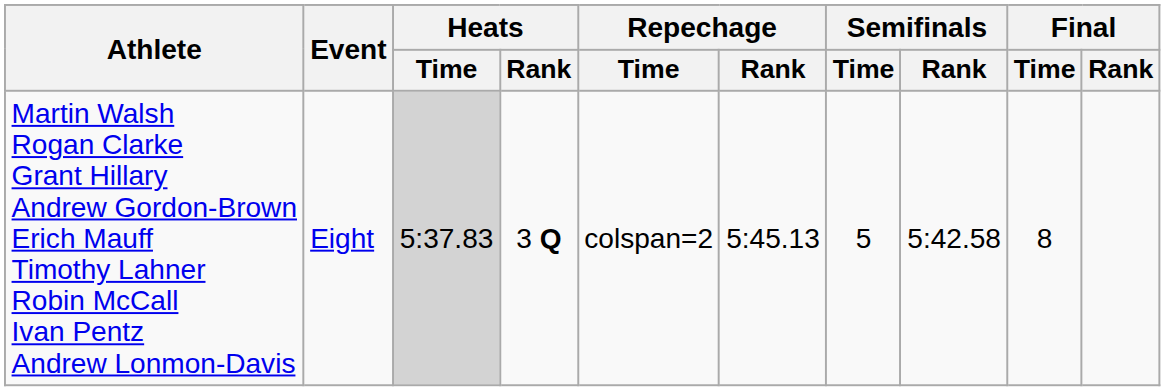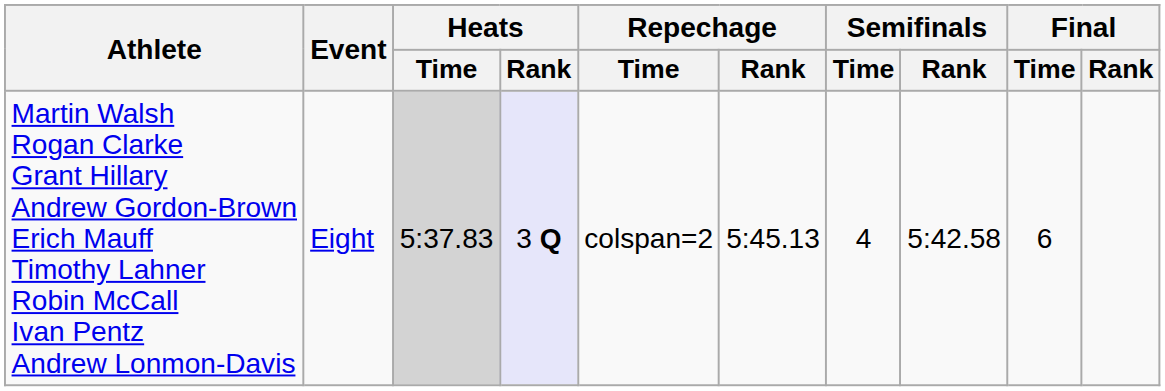(539, 239) no background -> (539, 239) lavender background
(864, 239) 5 -> (864, 239) 4
(1045, 239) 8 -> (1045, 239) 6
